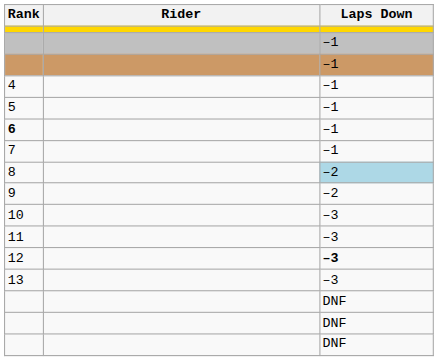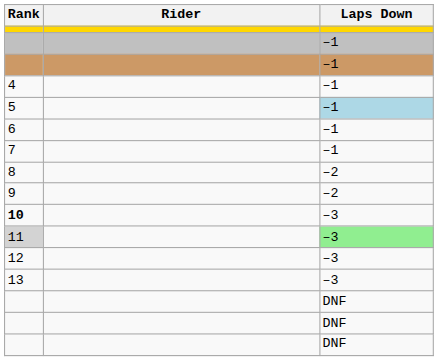(331, 108) no background -> (331, 108) lightblue background
(12, 130) bold -> (12, 130) normal
(331, 173) lightblue background -> (331, 173) no background
(16, 216) normal -> (16, 216) bold
(16, 237) no background -> (16, 237) lightgrey background
(331, 237) no background -> (331, 237) lightgreen background
(331, 259) bold -> (331, 259) normal
